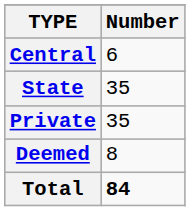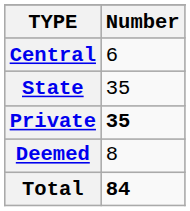(118, 122) normal -> (118, 122) bold
